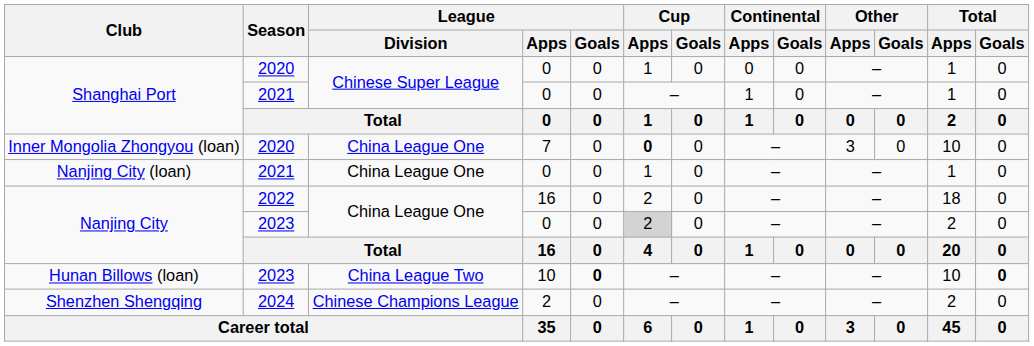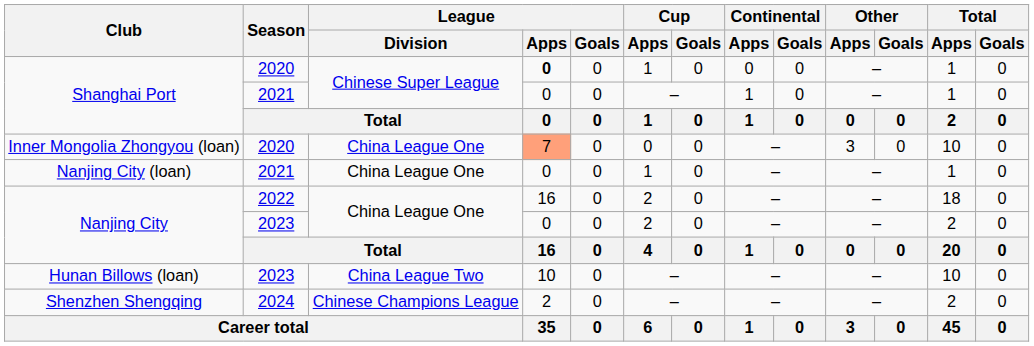(547, 69) normal -> (547, 69) bold
(547, 146) no background -> (547, 146) lightsalmon background
(648, 146) bold -> (648, 146) normal
(648, 224) lightgrey background -> (648, 224) no background
(597, 276) bold -> (597, 276) normal
(1002, 276) bold -> (1002, 276) normal
